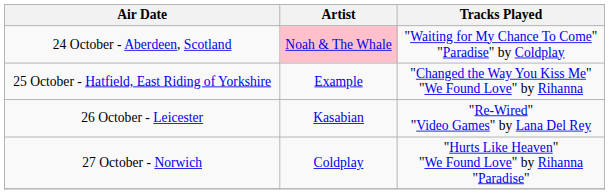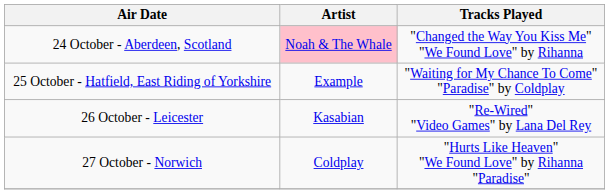(501, 44) "Waiting for My Chance To Come" "Paradise" by Coldplay -> (501, 44) "Changed the Way You Kiss Me" "We Found Love" by Rihanna
(501, 81) "Changed the Way You Kiss Me" "We Found Love" by Rihanna -> (501, 81) "Waiting for My Chance To Come" "Paradise" by Coldplay
